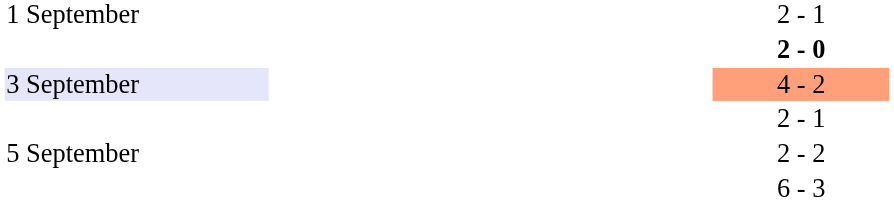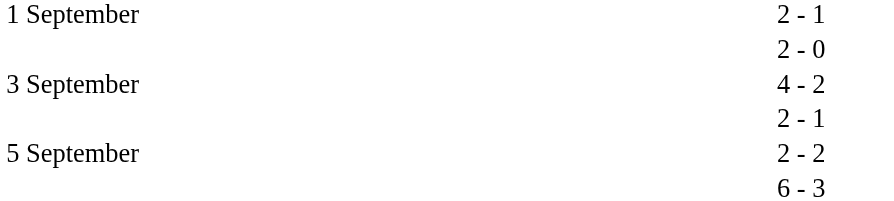(801, 49) bold -> (801, 49) normal
(73, 84) lavender background -> (73, 84) no background
(801, 84) lightsalmon background -> (801, 84) no background
